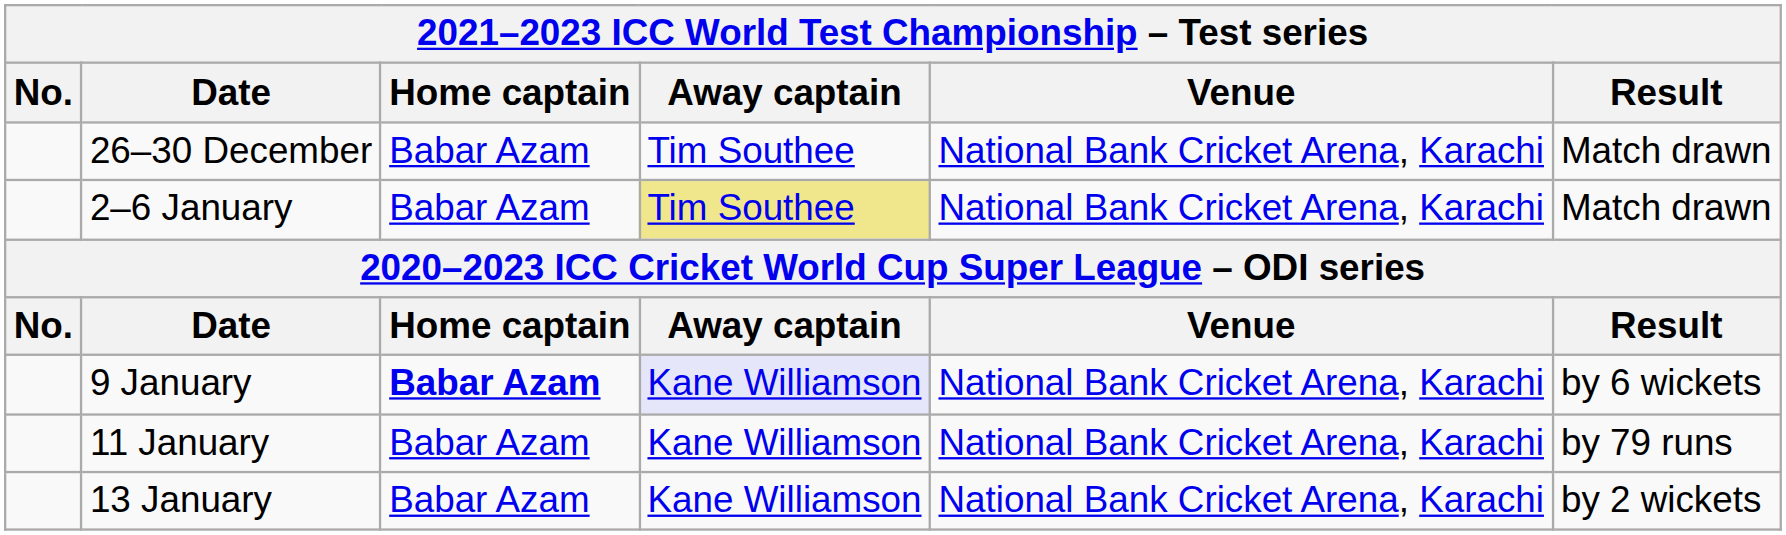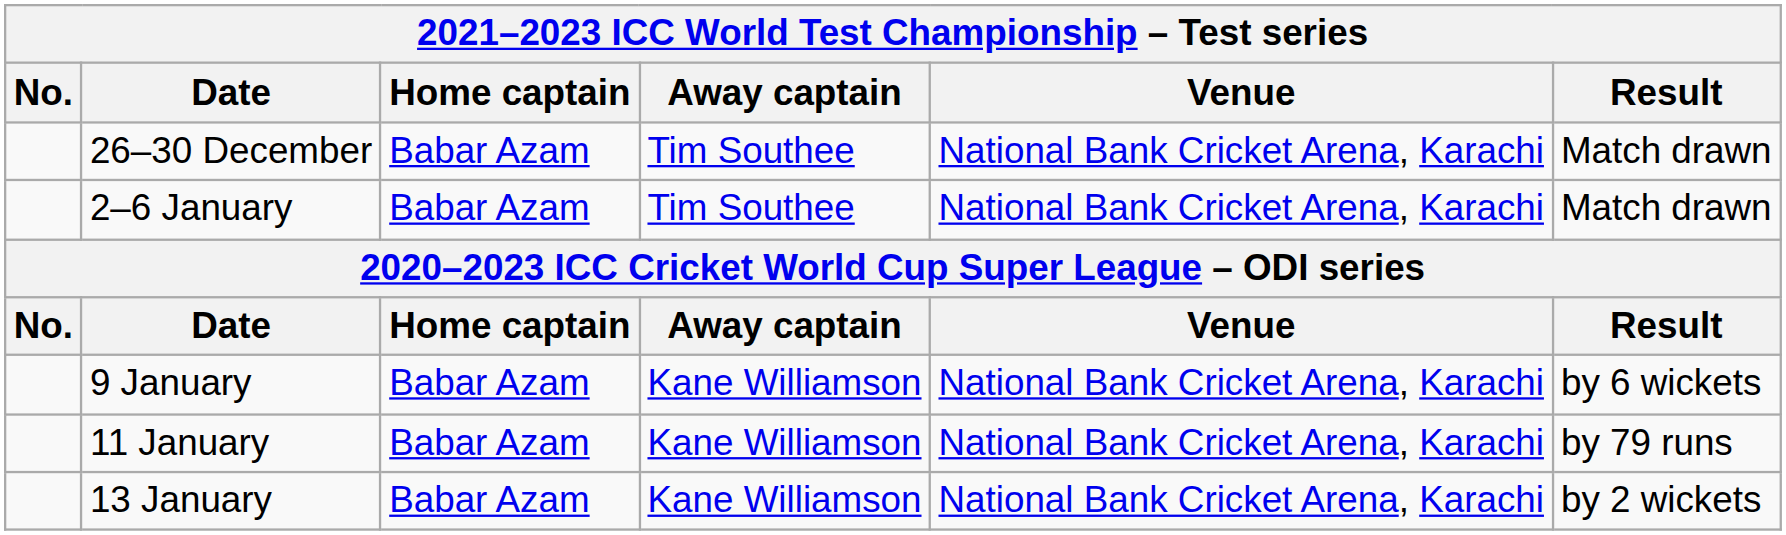(751, 208) khaki background -> (751, 208) no background
(495, 383) bold -> (489, 383) normal
(784, 383) lavender background -> (784, 383) no background
